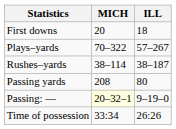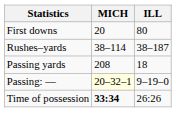(142, 30) 18 -> (142, 30) 80
- row: (33, 47)
(142, 81) 80 -> (142, 64) 18
(106, 115) normal -> (107, 98) bold
